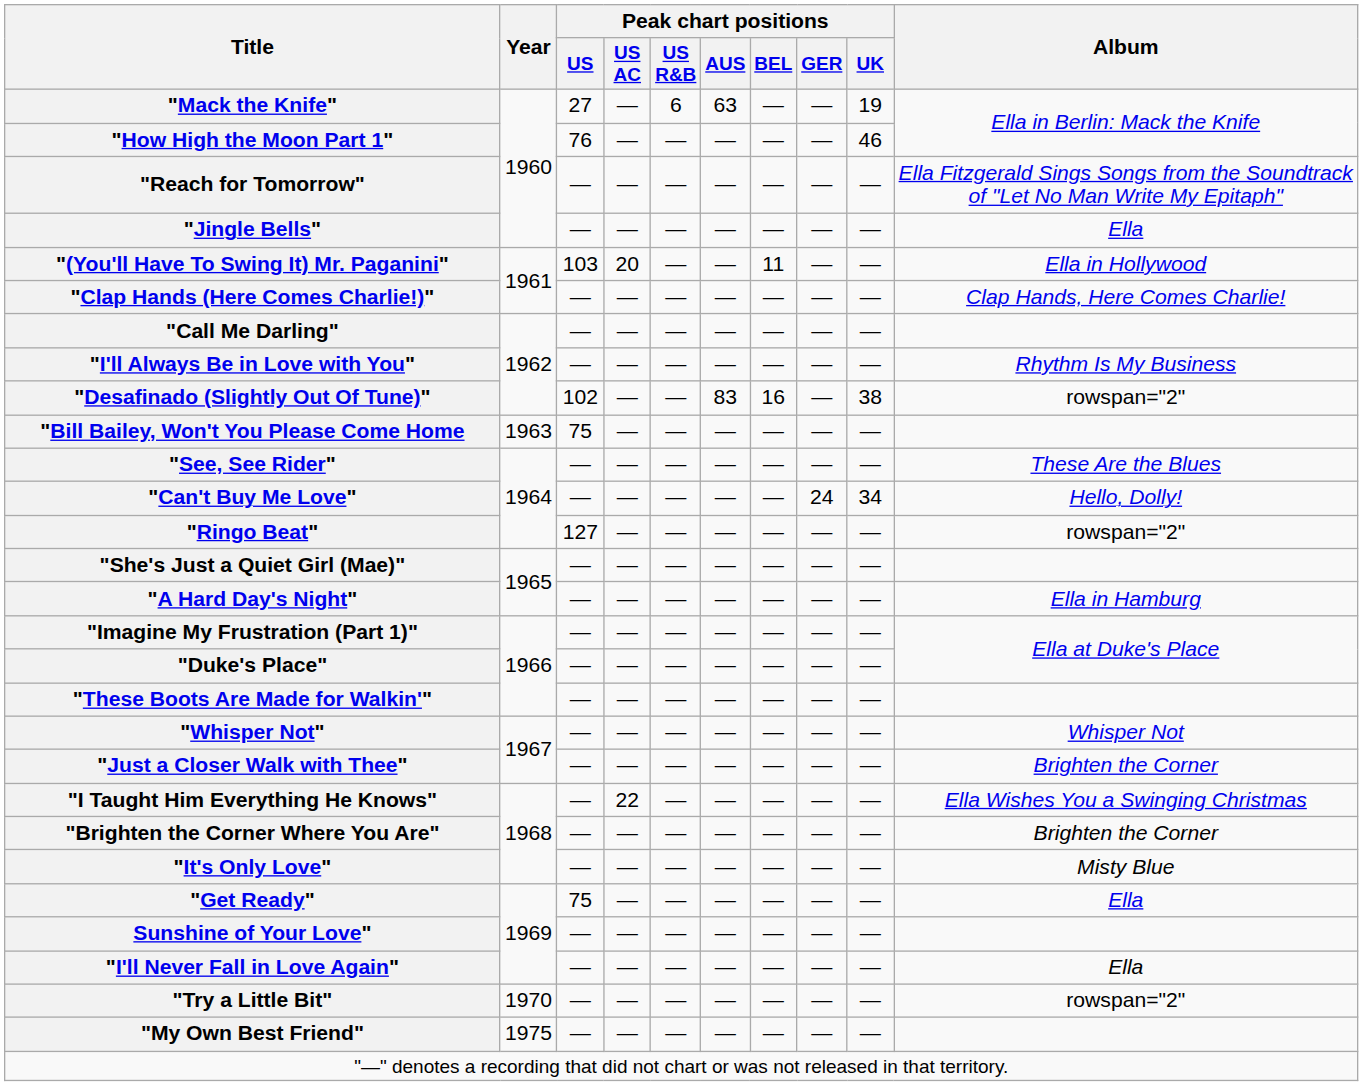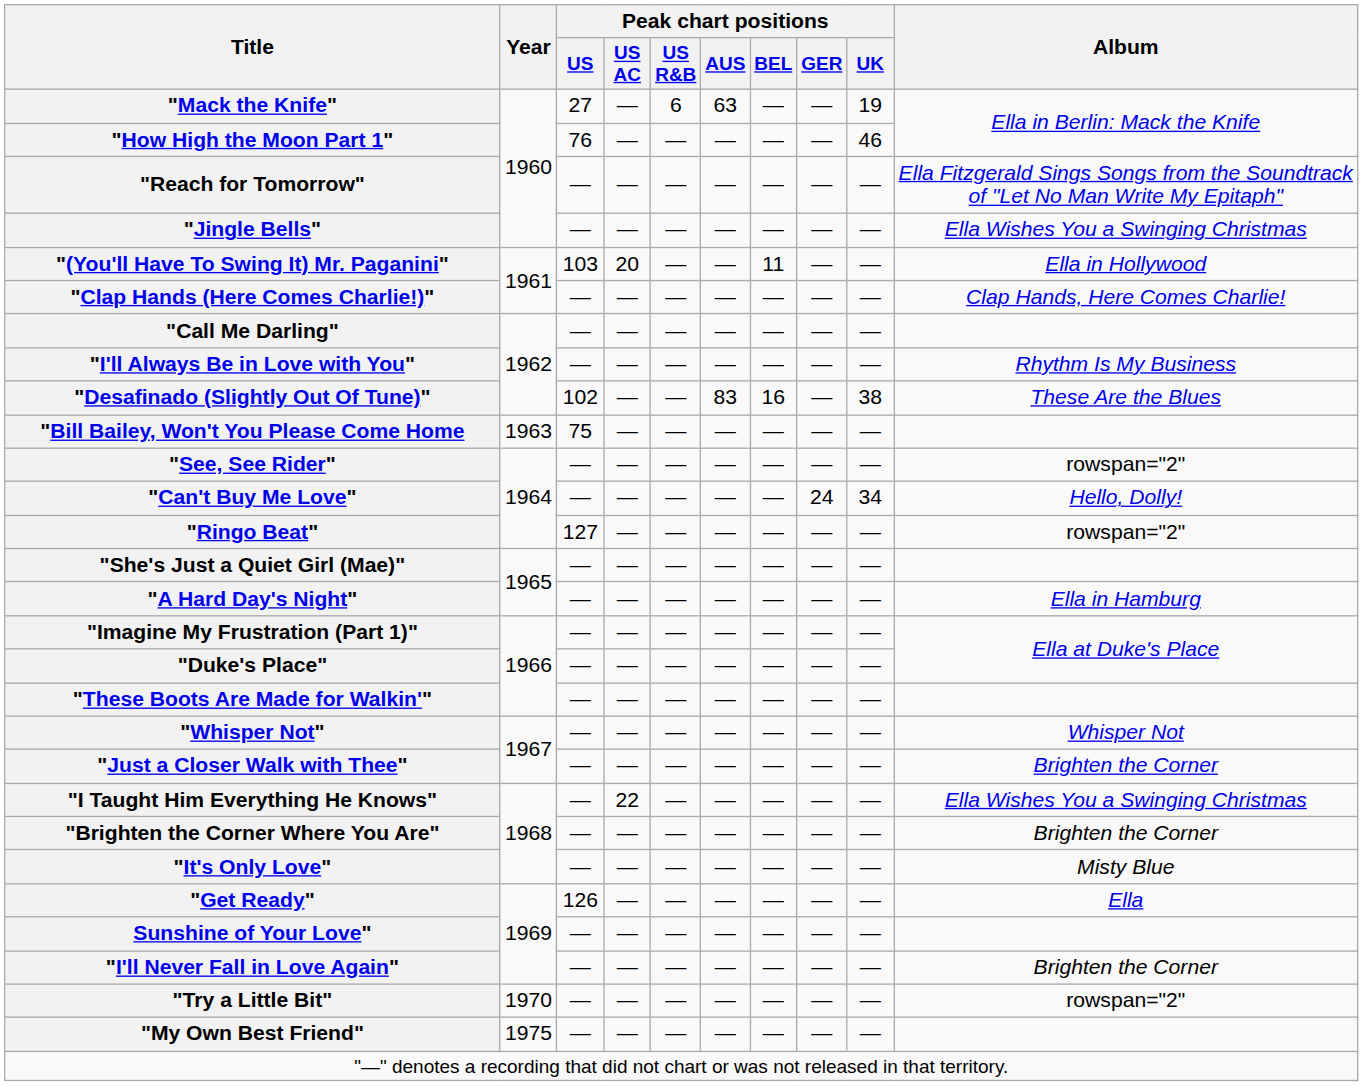(1126, 230) Ella -> (1126, 230) Ella Wishes You a Swinging Christmas
(1126, 397) rowspan="2" -> (1126, 397) These Are the Blues
(1126, 464) These Are the Blues -> (1126, 464) rowspan="2"
(580, 900) 75 -> (580, 900) 126
(1126, 967) Ella -> (1126, 967) Brighten the Corner
